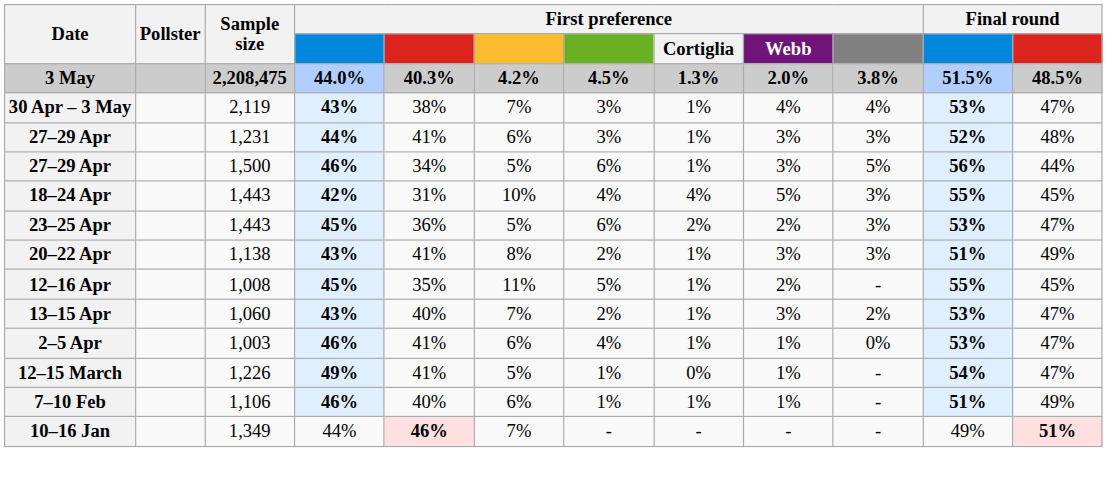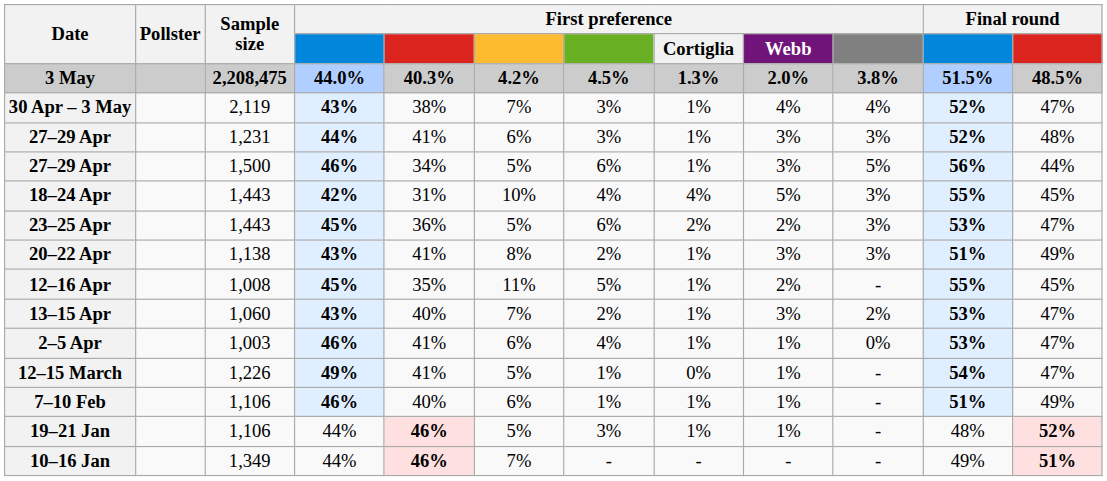(968, 107) 53% -> (968, 107) 52%
+ row: (70, 431)
